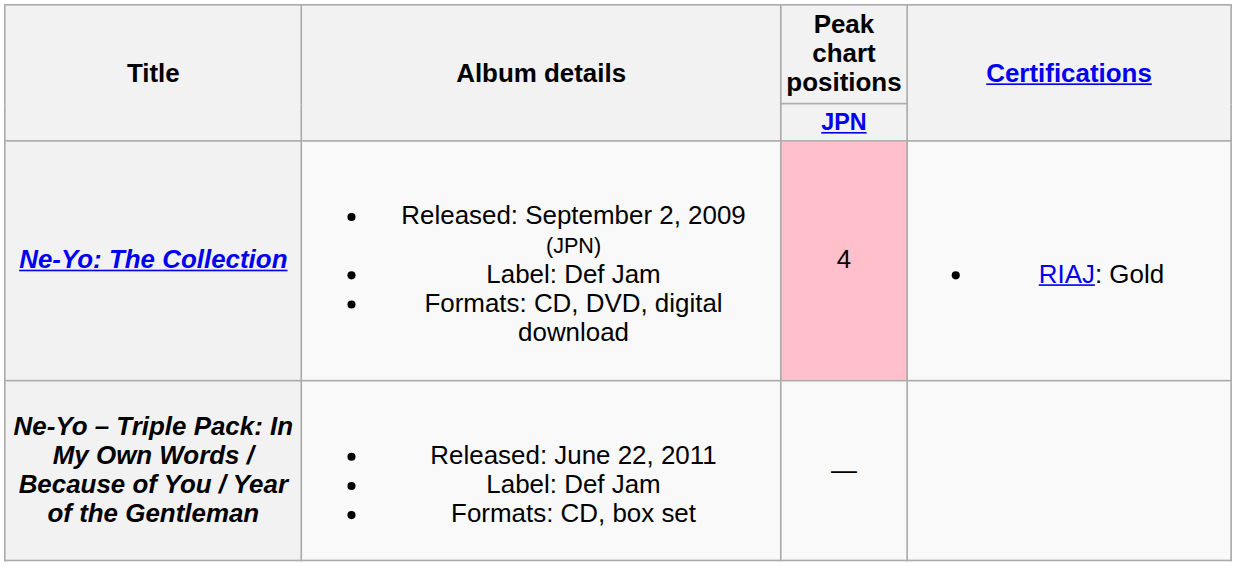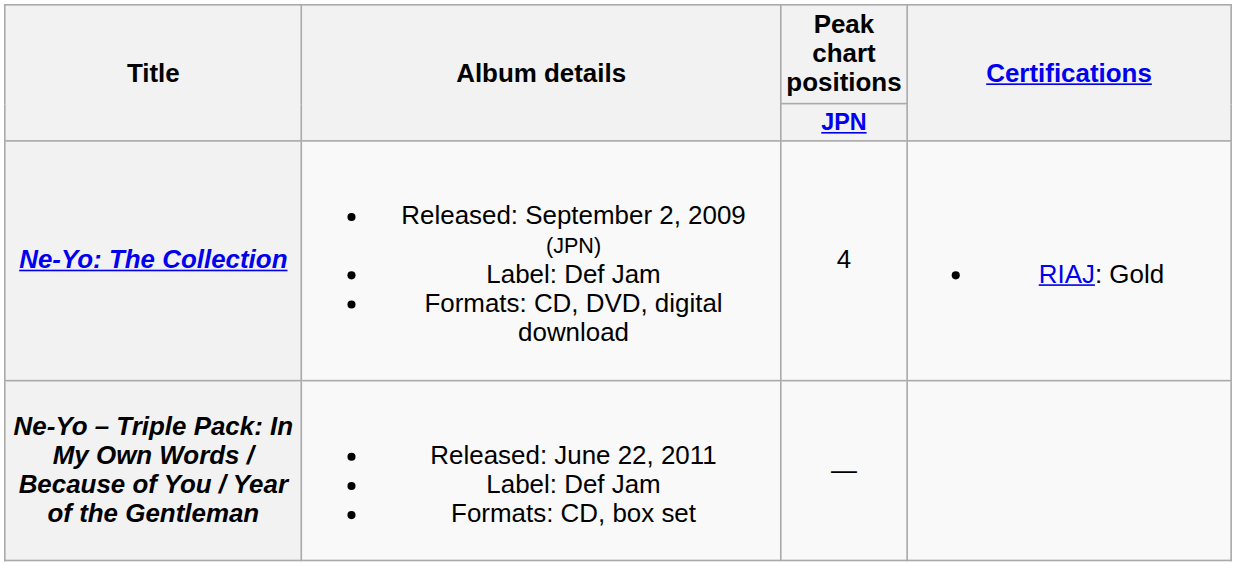(844, 260) pink background -> (844, 260) no background
